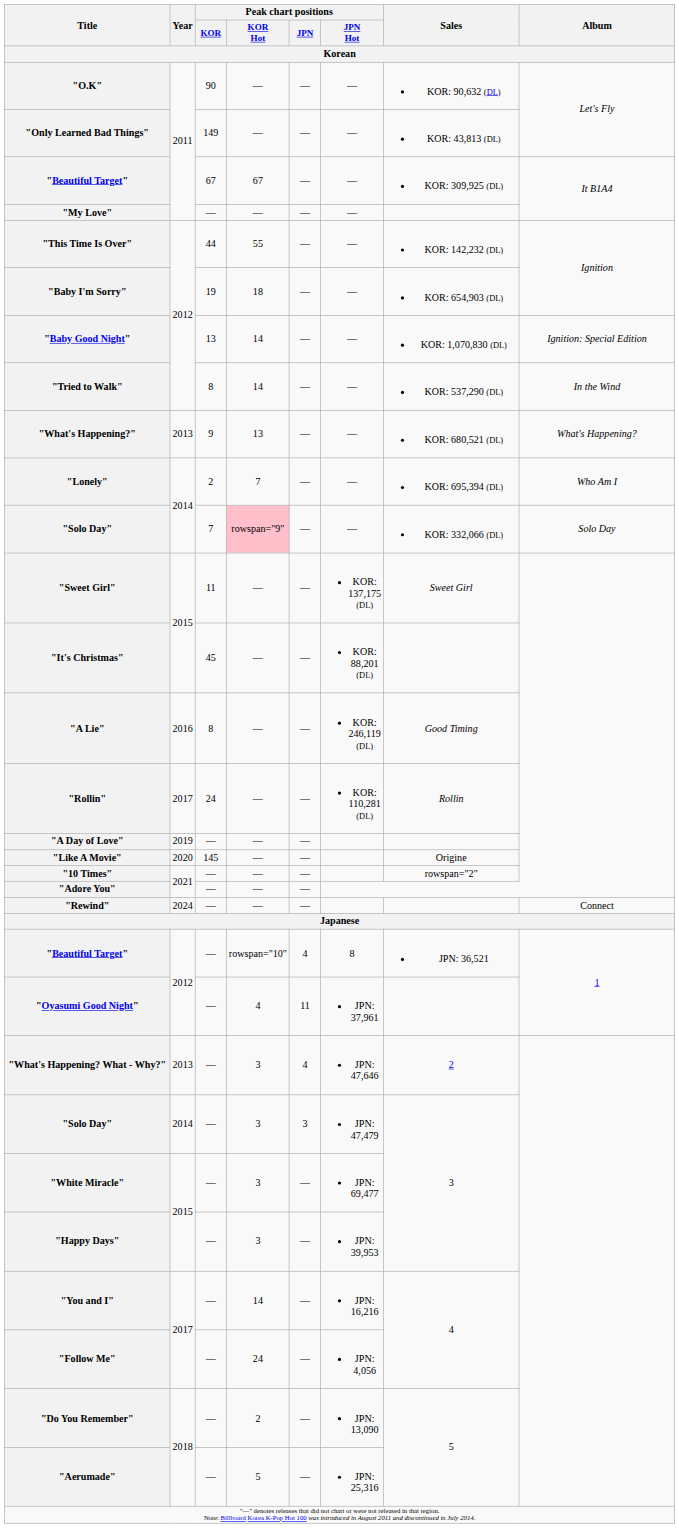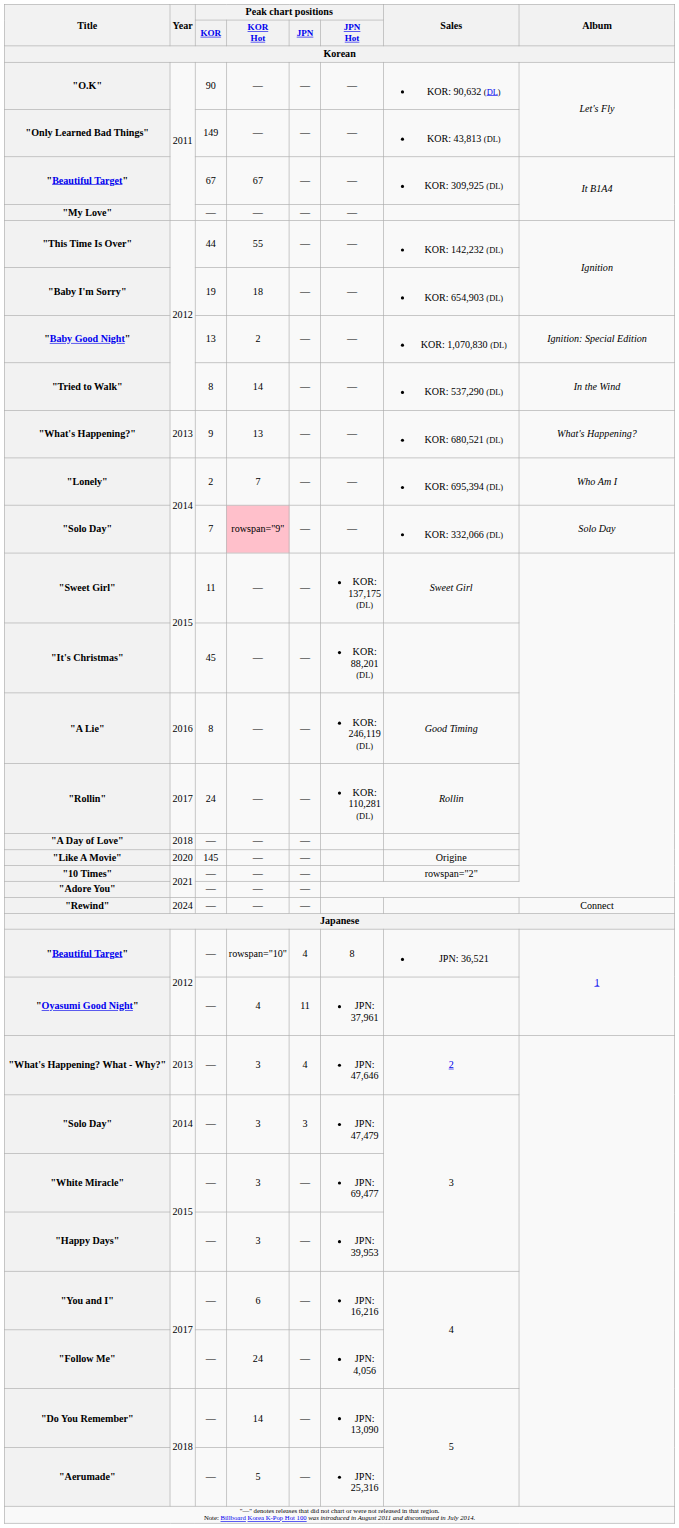(258, 339) 14 -> (258, 339) 2
(183, 841) 2019 -> (183, 841) 2018
(258, 1300) 14 -> (258, 1300) 6
(258, 1418) 2 -> (258, 1418) 14
